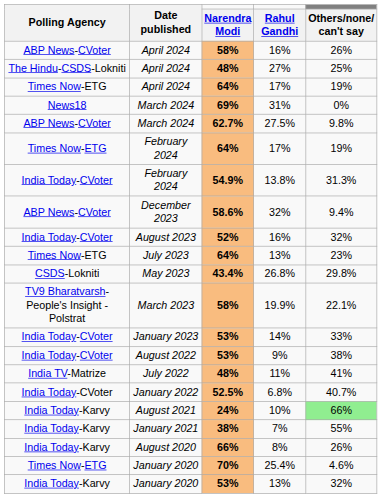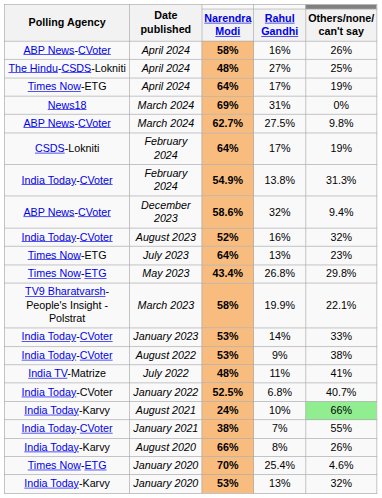(67, 148) Times Now-ETG -> (67, 148) CSDS-Lokniti
(67, 273) CSDS-Lokniti -> (67, 273) Times Now-ETG
(67, 429) India Today-Karvy -> (67, 429) India Today-CVoter
